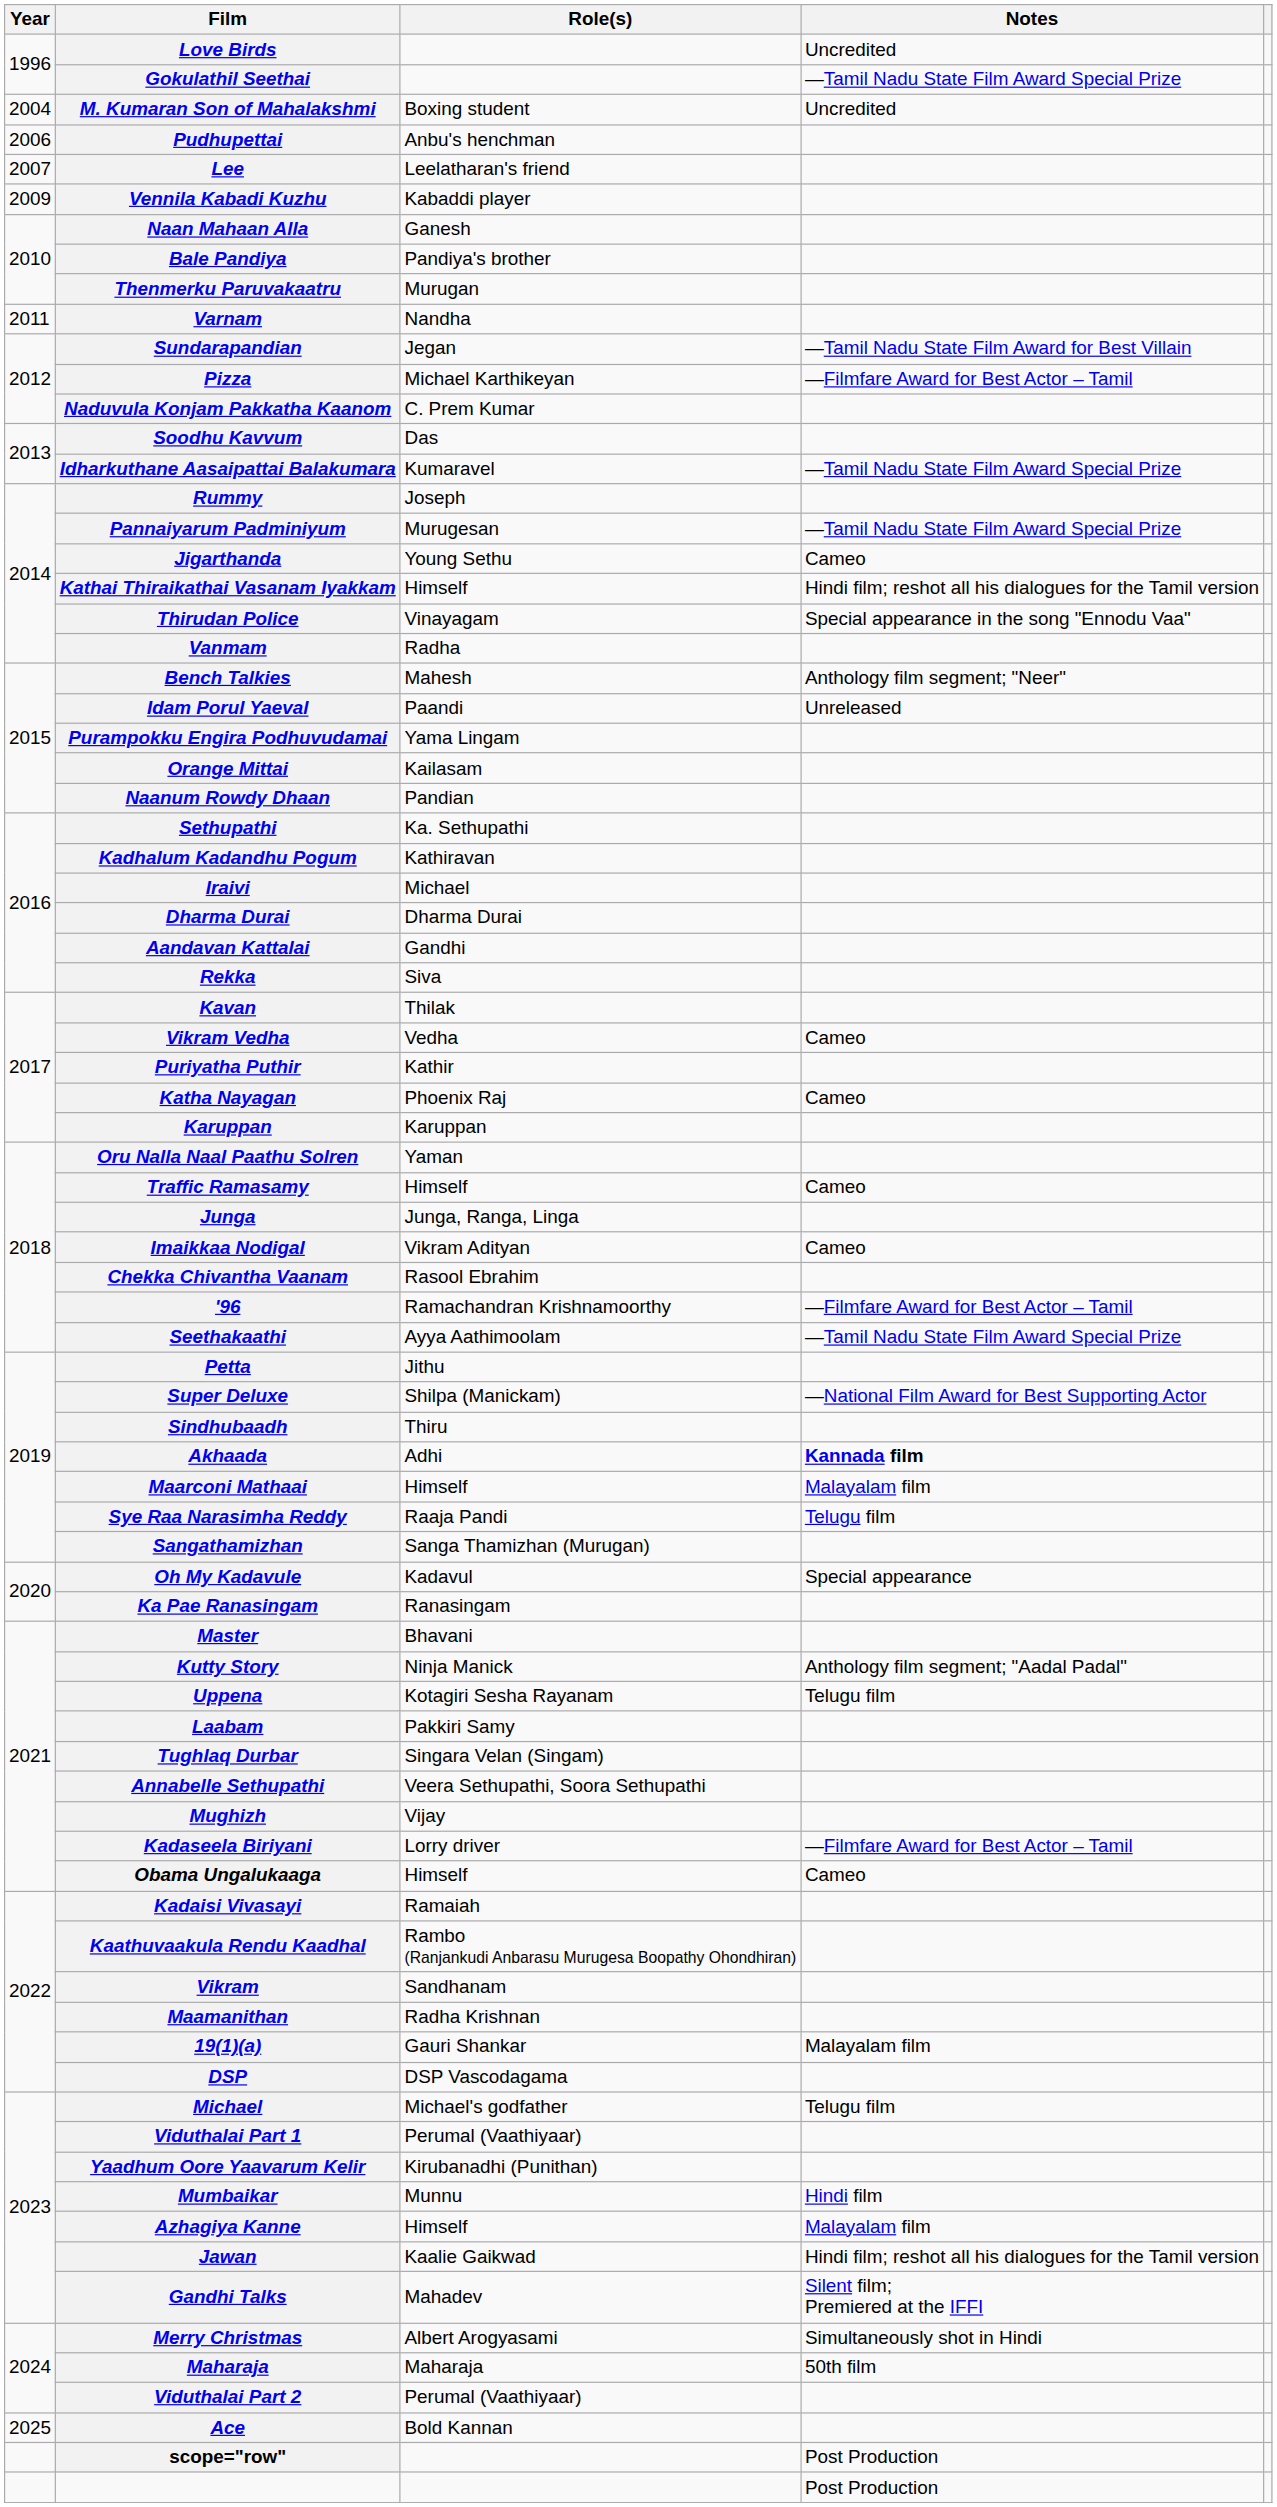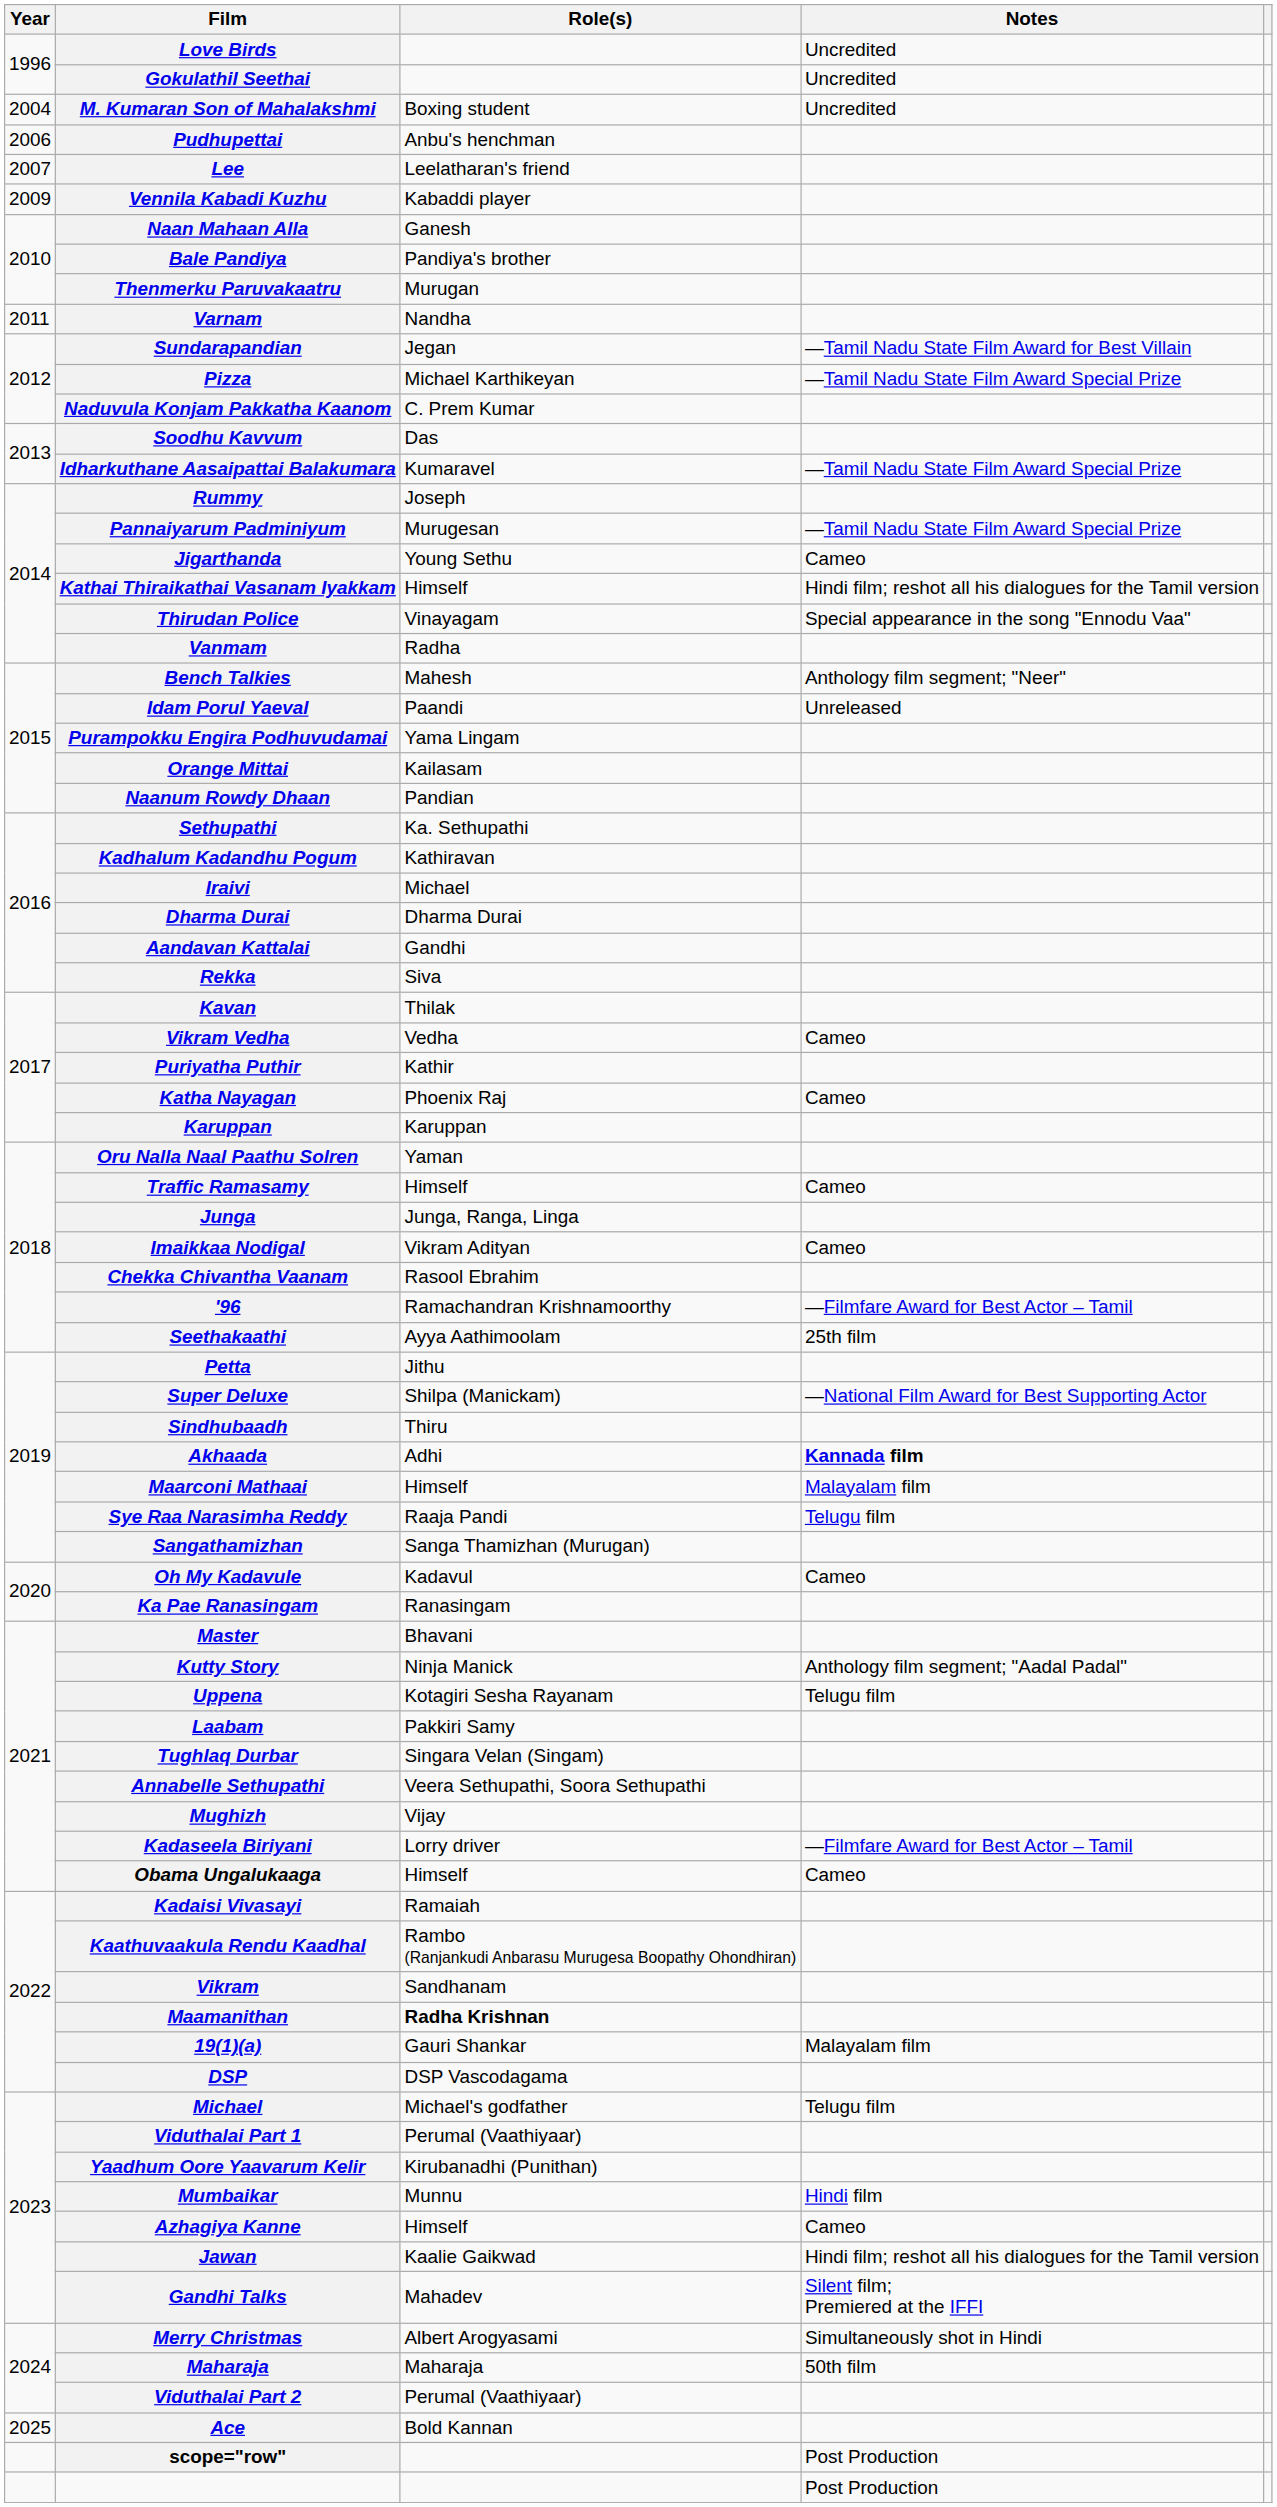(993, 79) —Tamil Nadu State Film Award Special Prize -> (851, 79) Uncredited
(969, 378) —Filmfare Award for Best Actor – Tamil -> (993, 378) —Tamil Nadu State Film Award Special Prize
(993, 1336) —Tamil Nadu State Film Award Special Prize -> (841, 1336) 25th film
(888, 1576) Special appearance -> (835, 1576) Cameo
(472, 2016) normal -> (477, 2016) bold
(868, 2226) Malayalam film -> (835, 2226) Cameo
